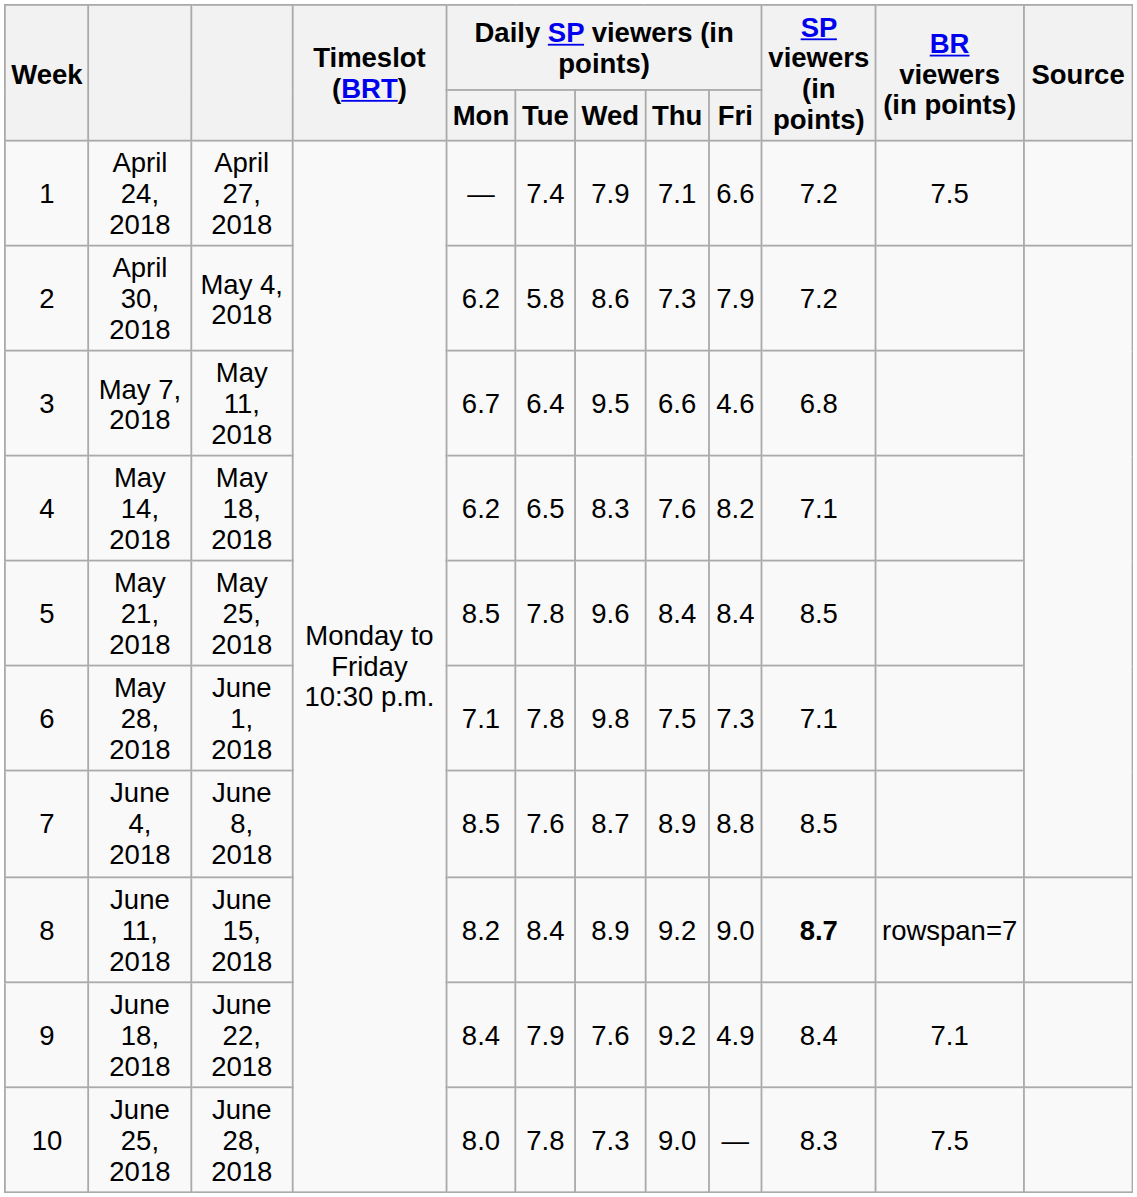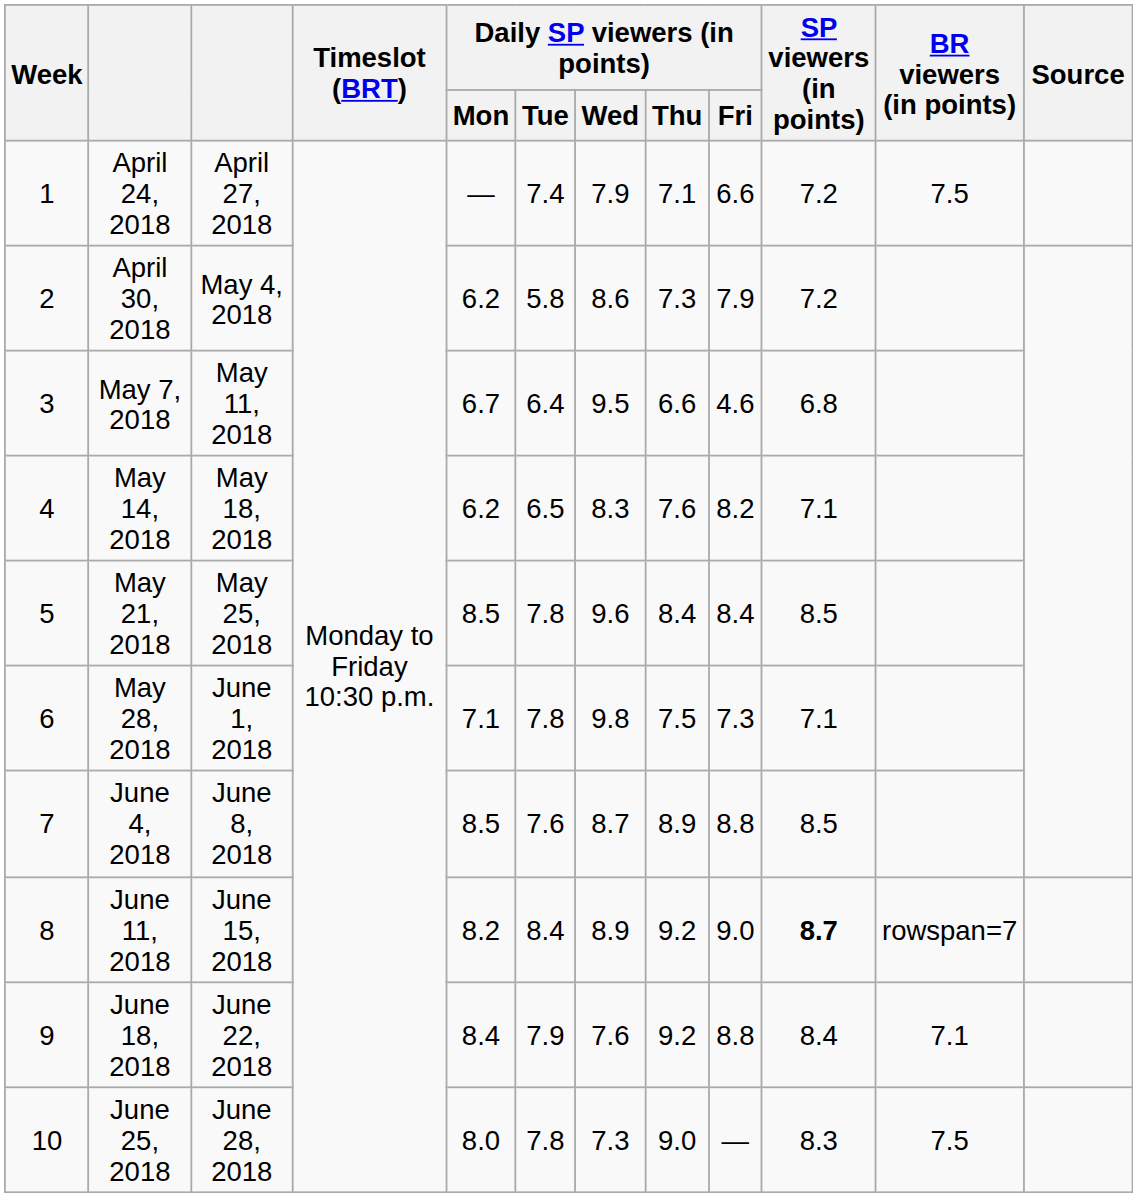(735, 1034) 4.9 -> (735, 1034) 8.8
